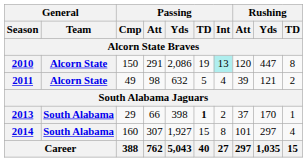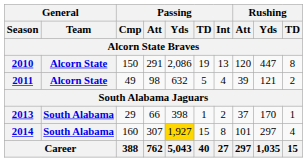(223, 64) paleturquoise background -> (223, 64) no background
(204, 115) bold -> (204, 115) normal
(180, 132) no background -> (180, 132) gold background
